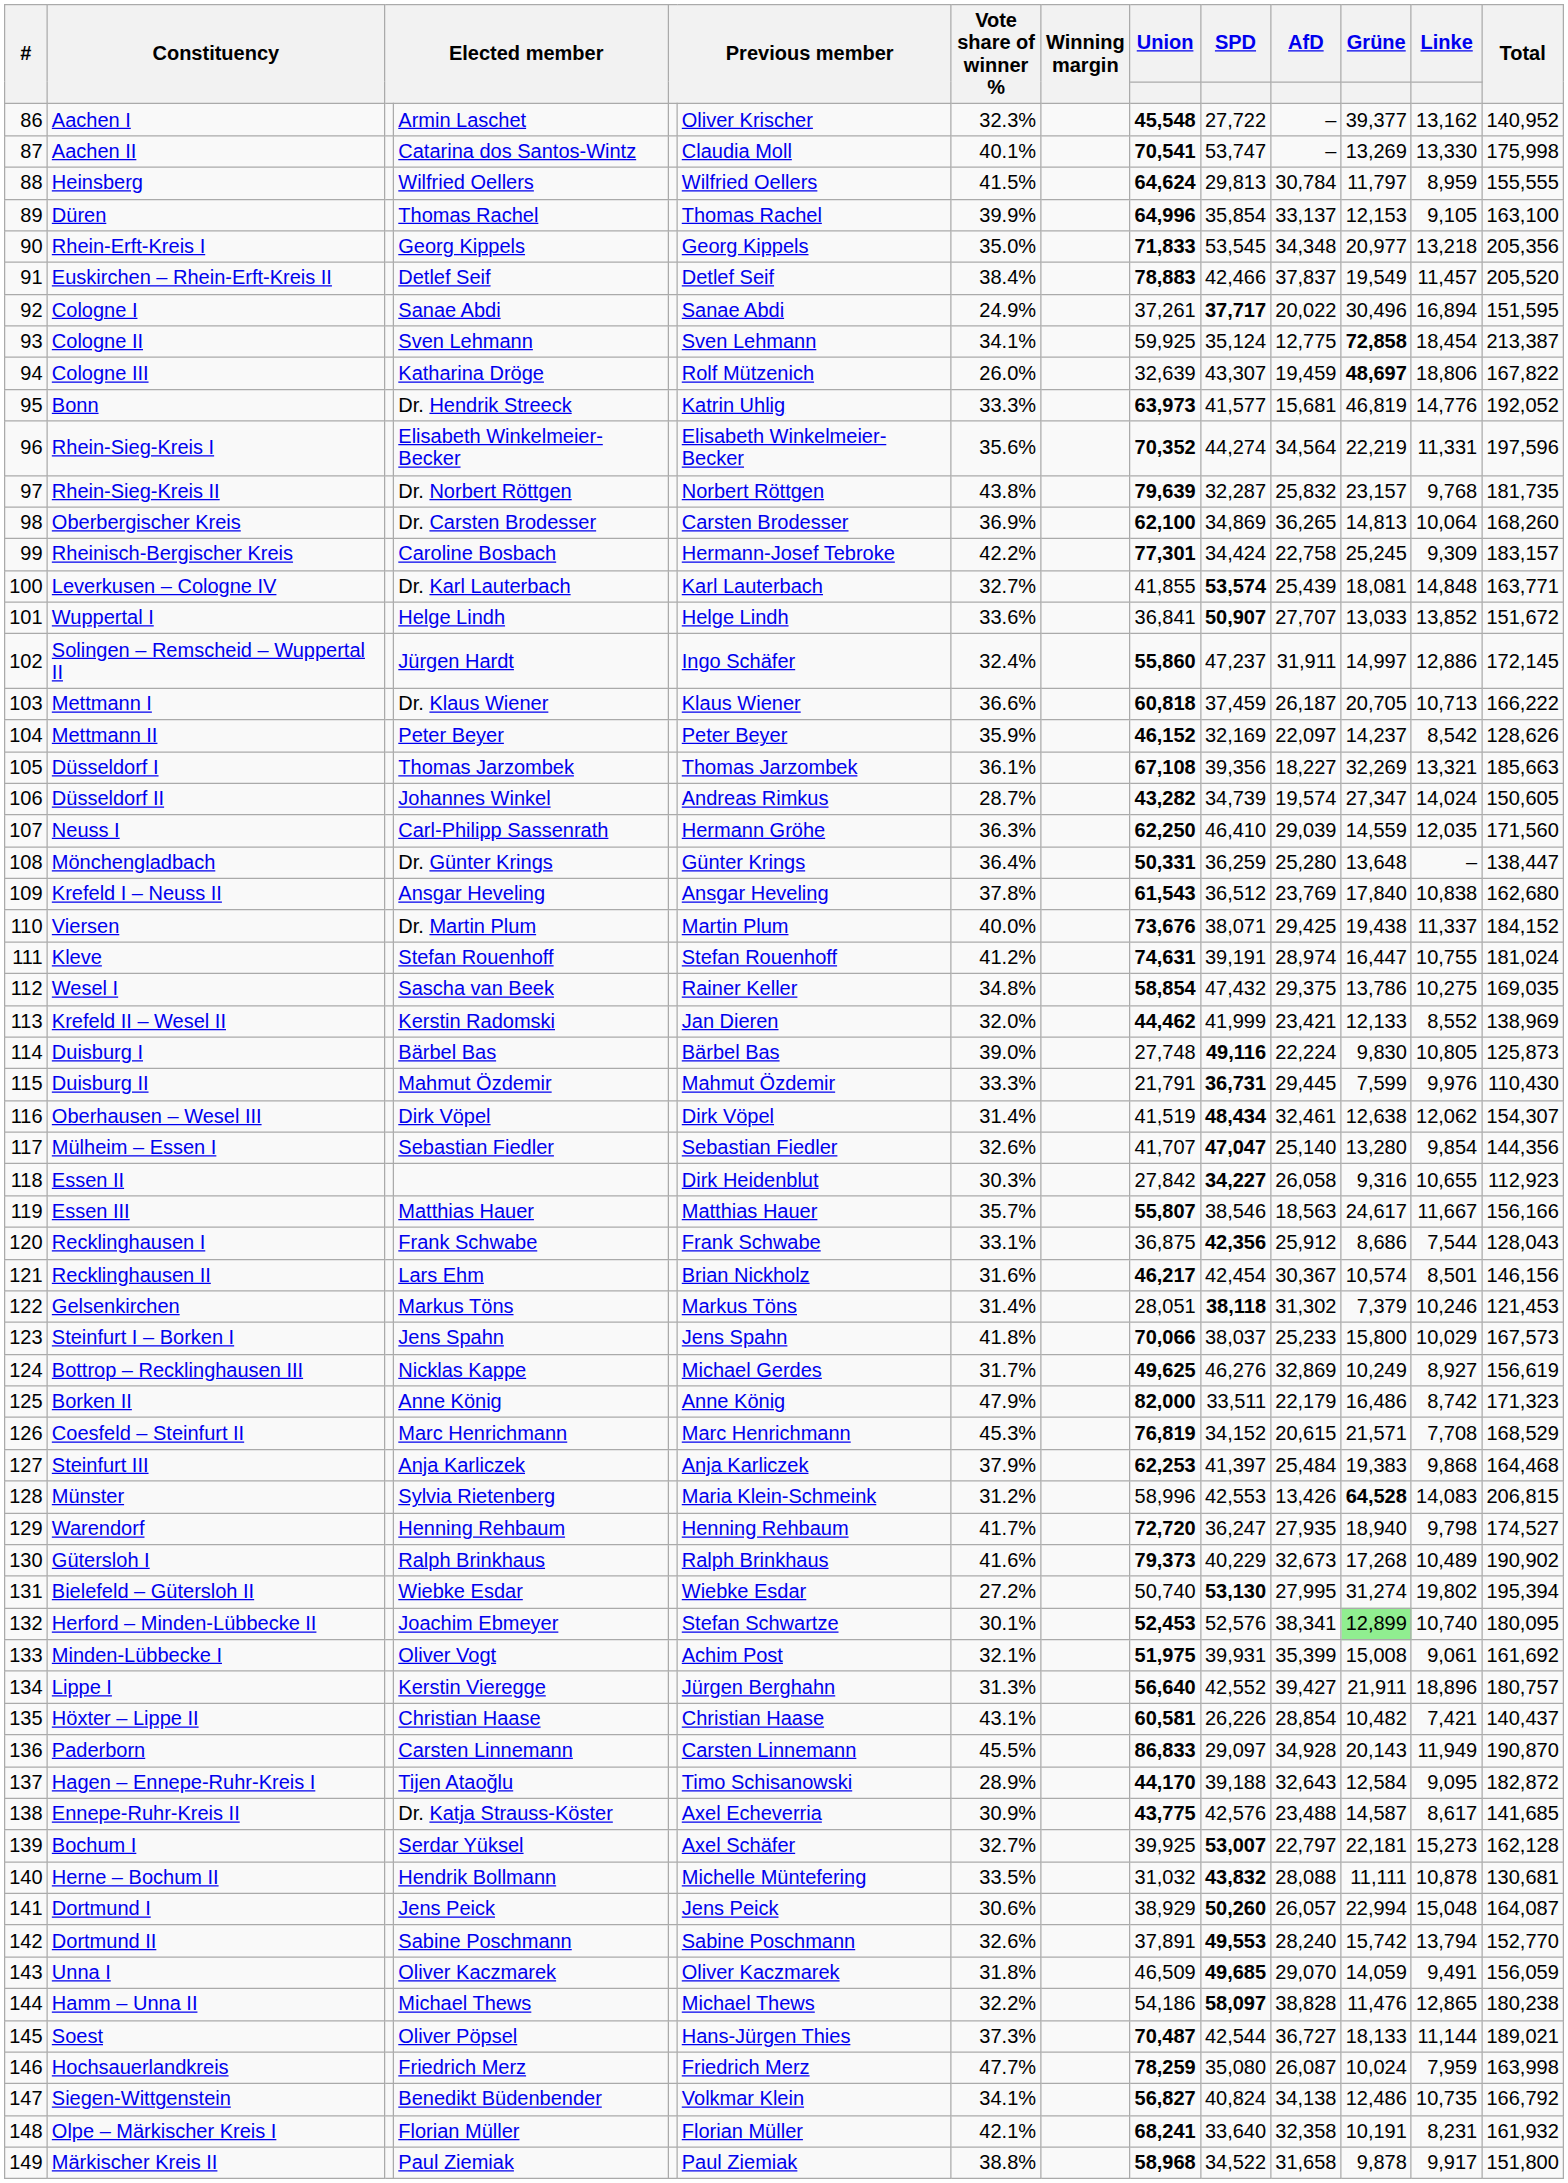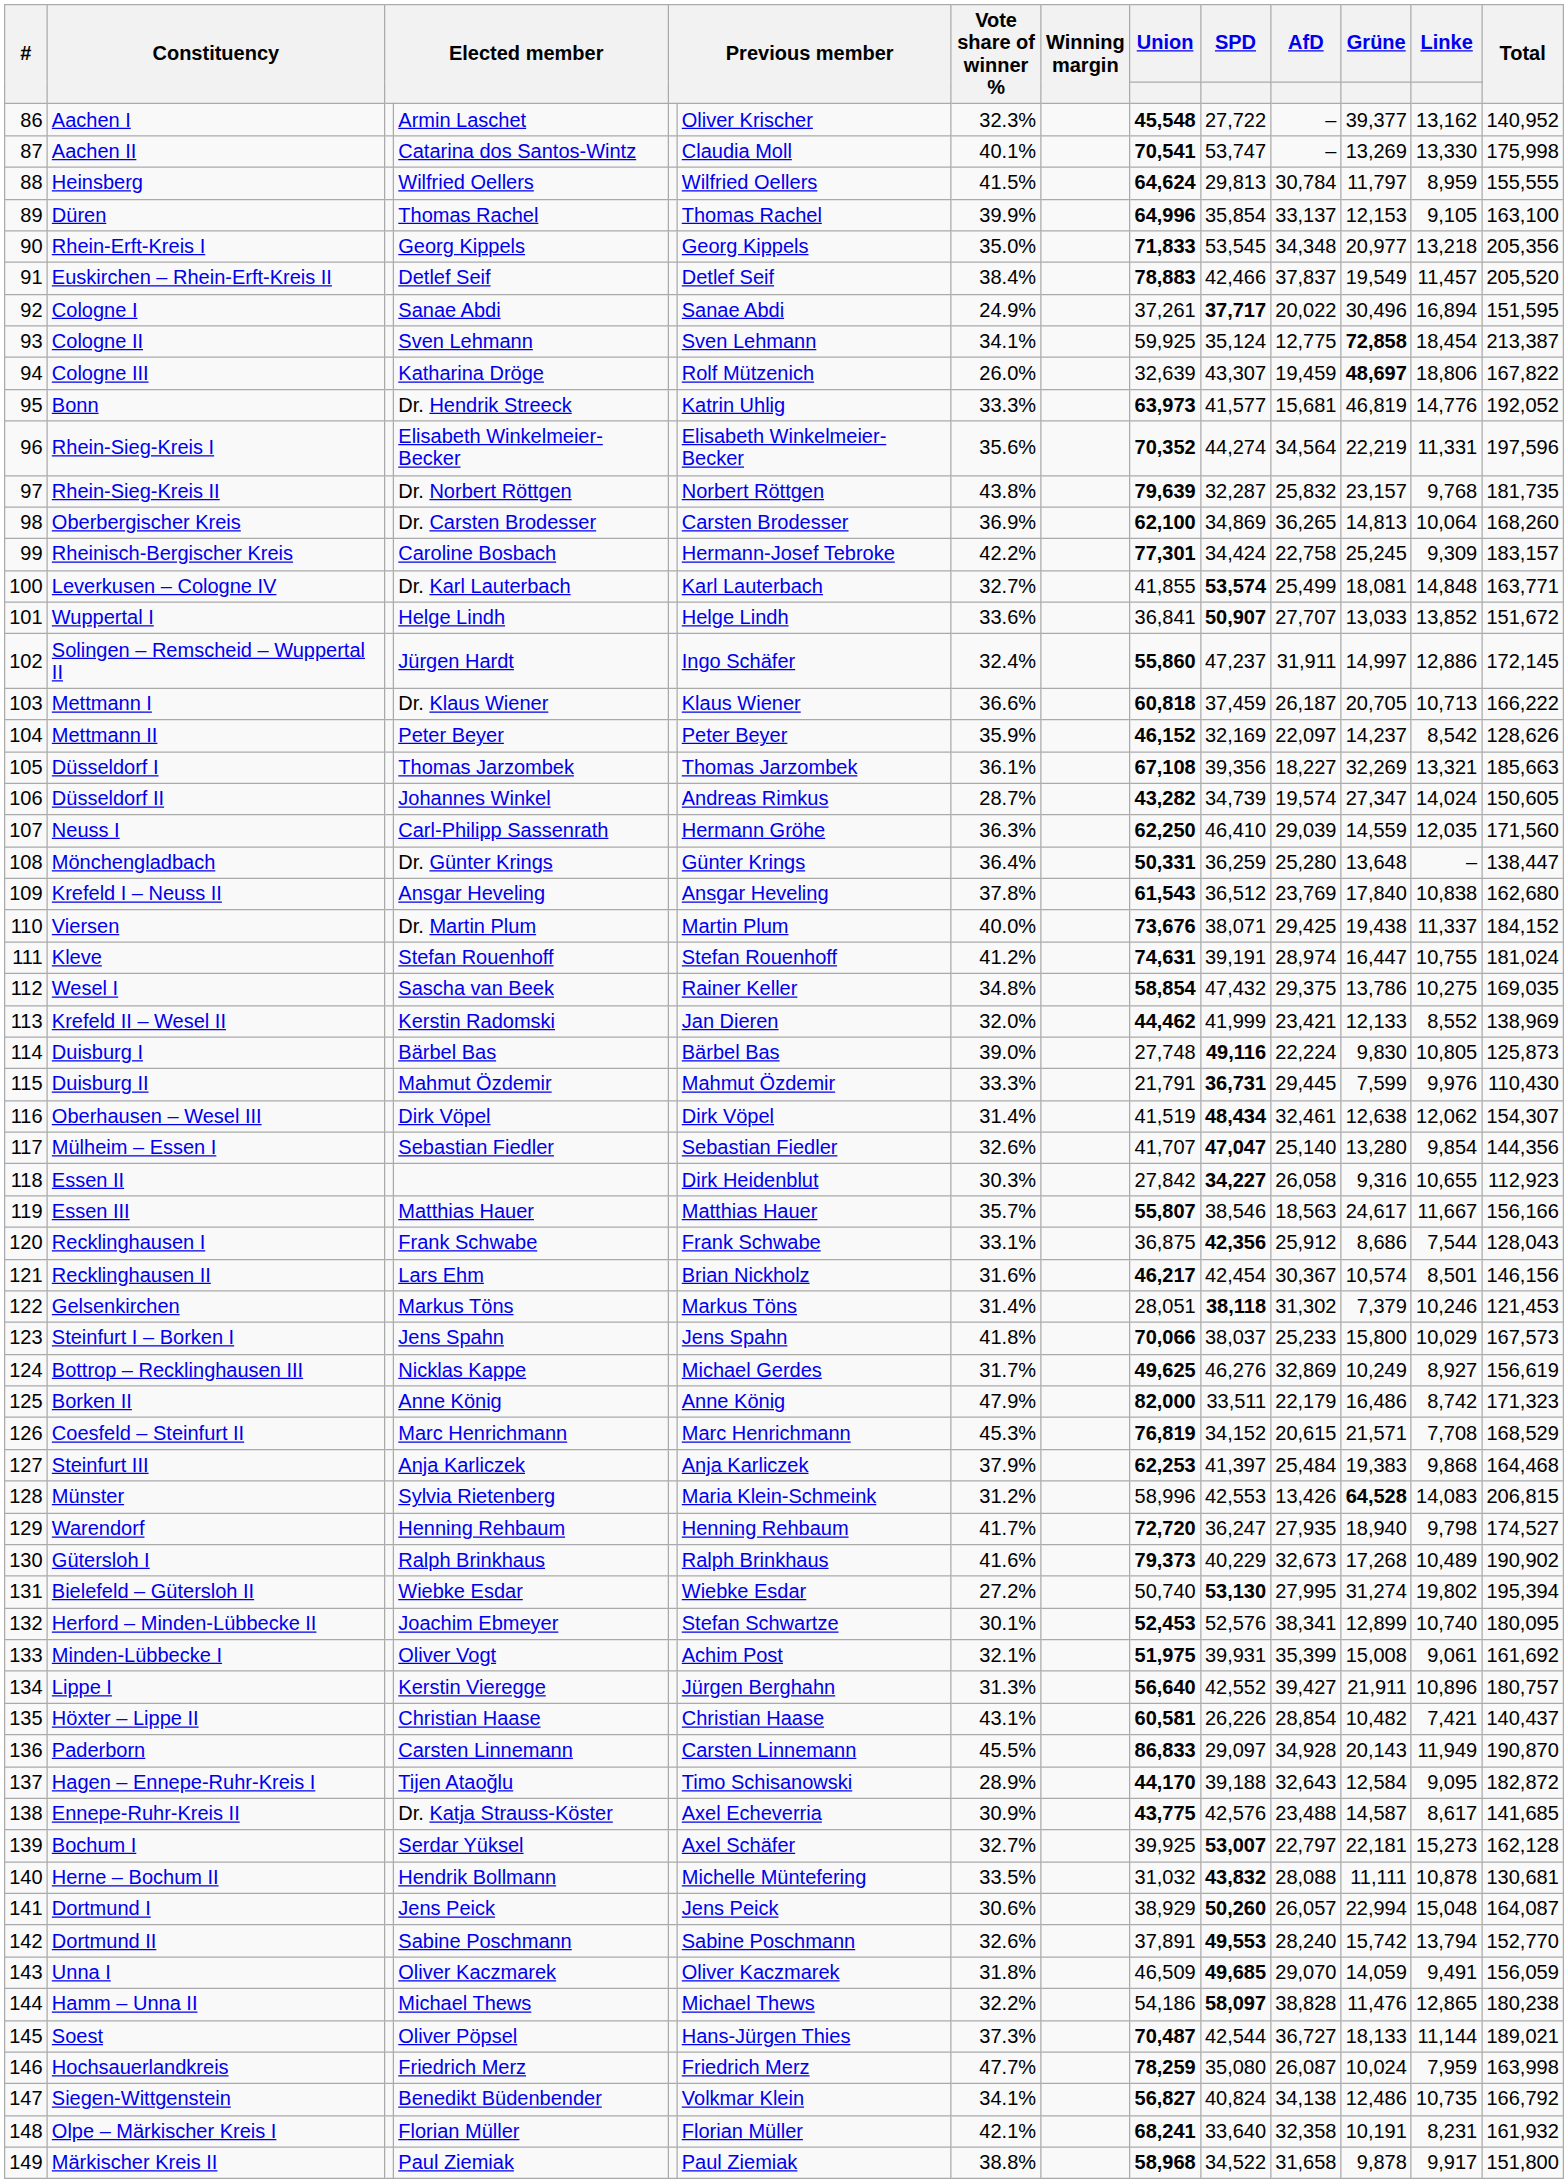(1306, 586) 25,439 -> (1306, 586) 25,499
(1376, 1623) lightgreen background -> (1376, 1623) no background
(1447, 1687) 18,896 -> (1447, 1687) 10,896
